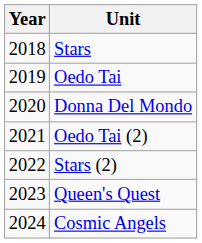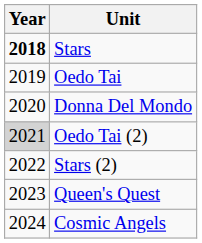(27, 48) normal -> (27, 48) bold
(27, 135) no background -> (27, 135) lightgrey background
